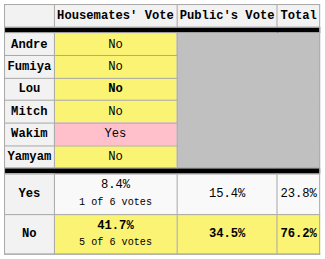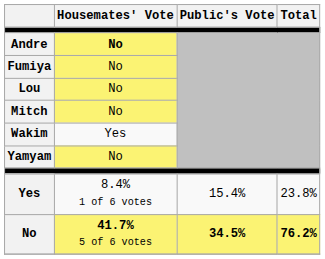(115, 44) normal -> (115, 44) bold
(115, 89) bold -> (115, 89) normal
(115, 134) pink background -> (115, 134) no background
